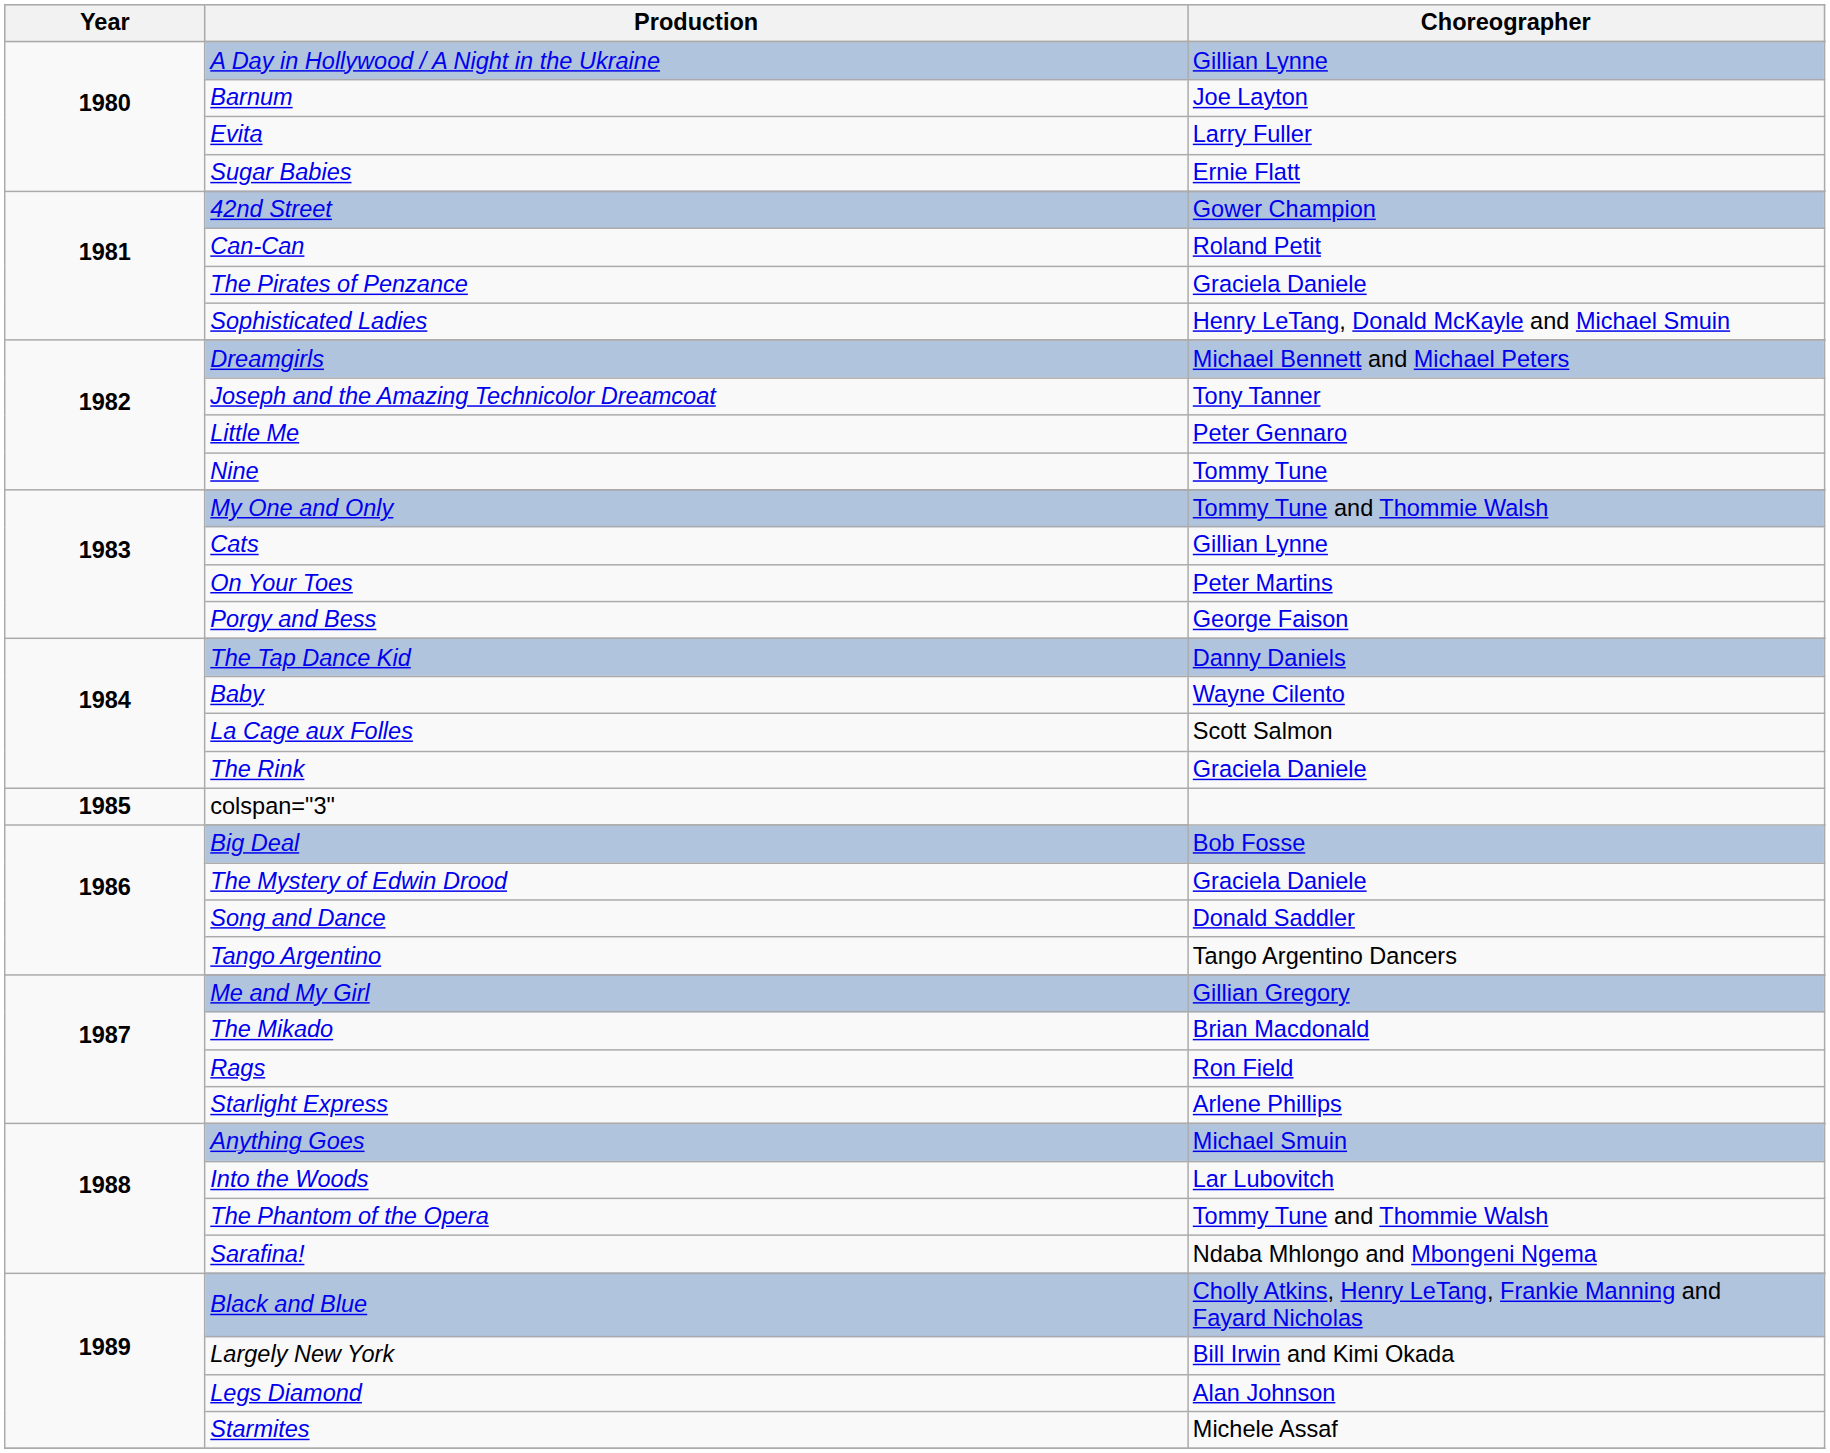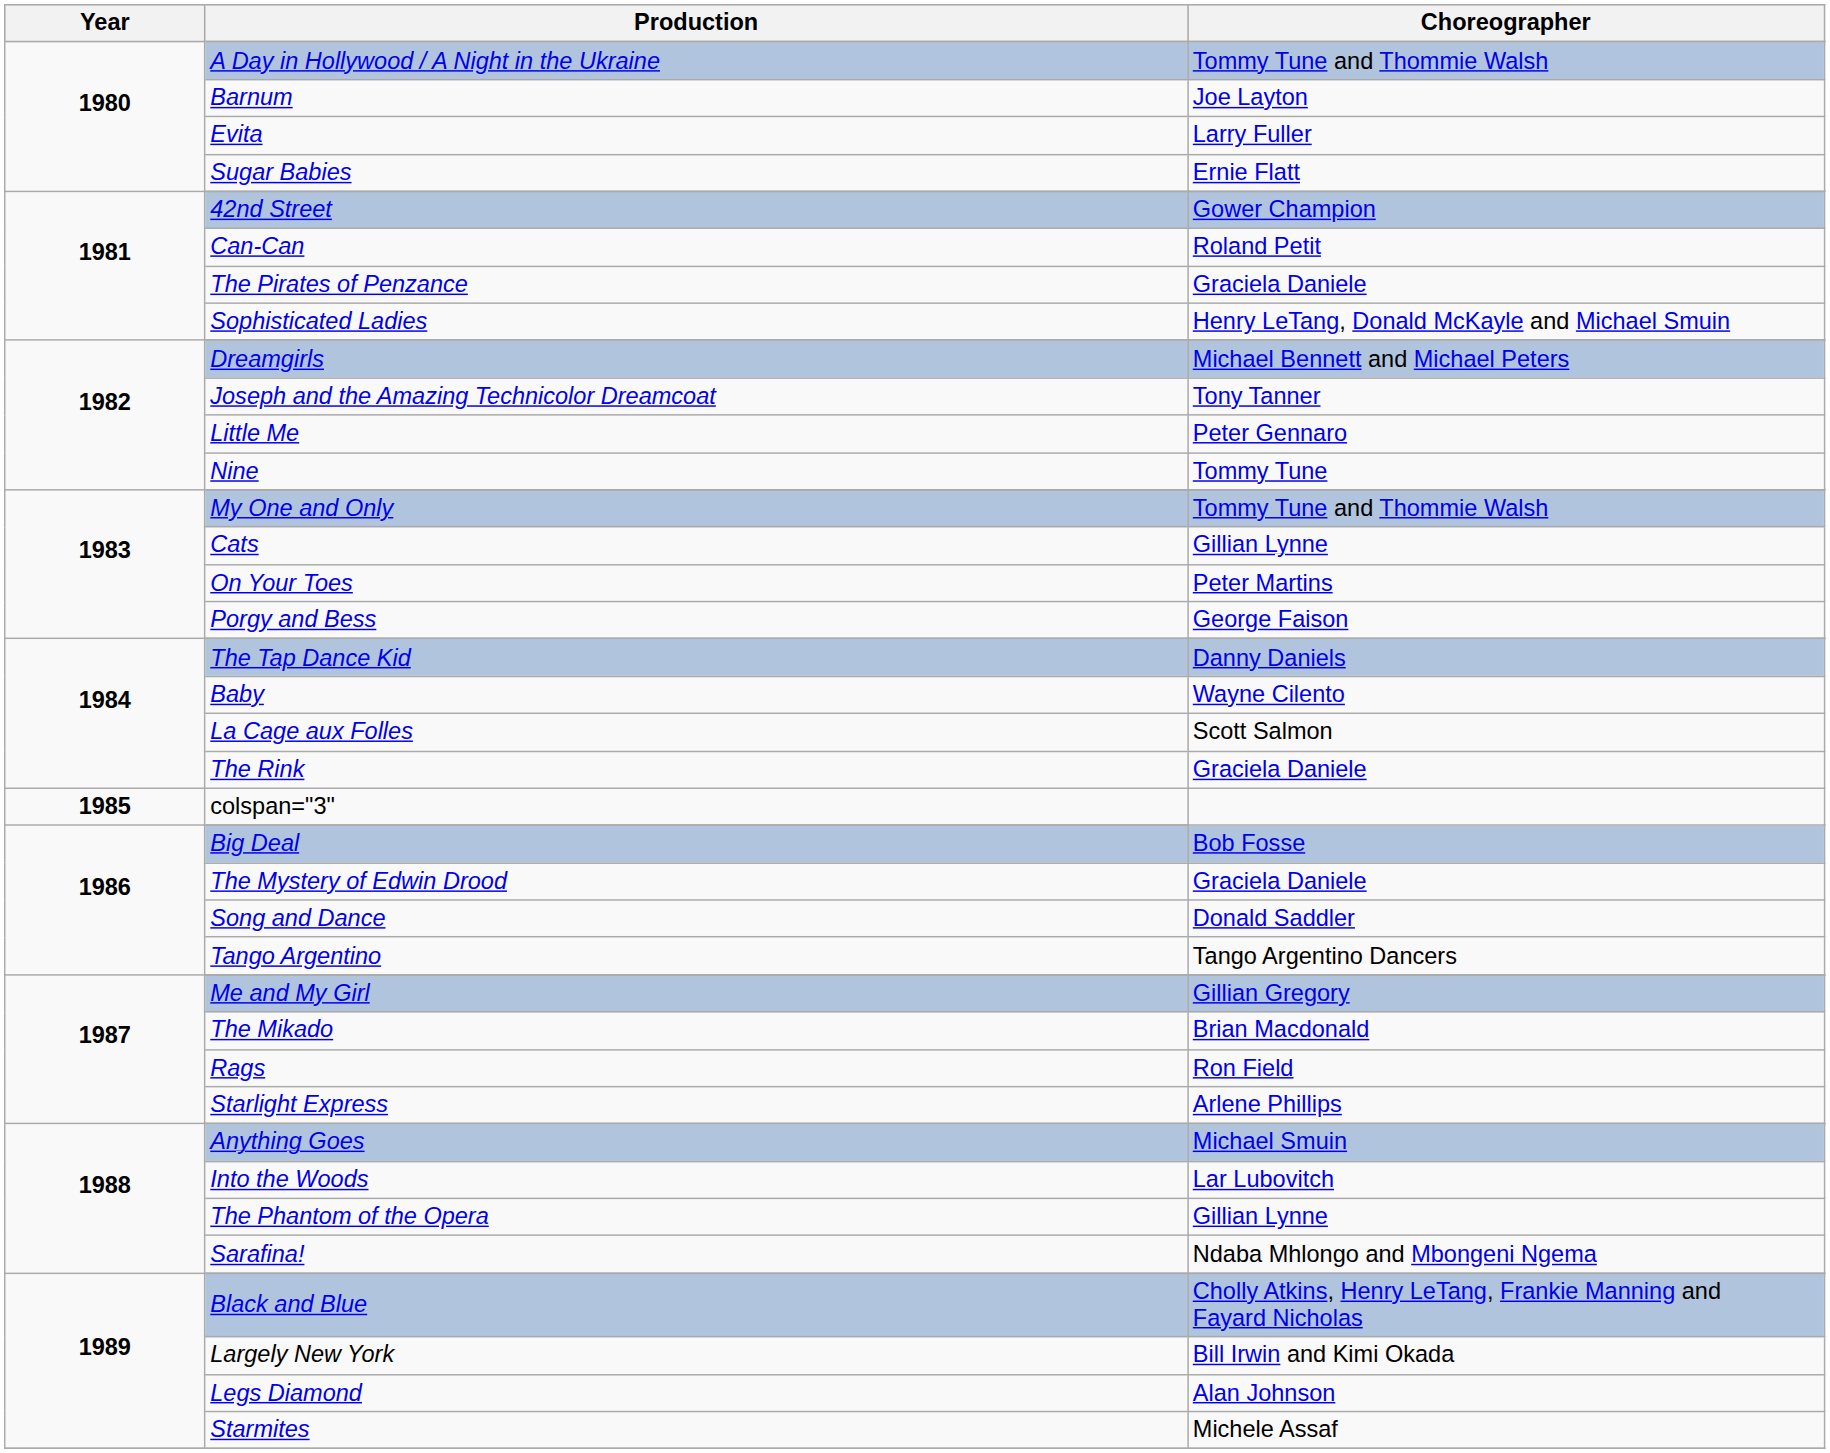(1260, 60) Gillian Lynne -> (1371, 60) Tommy Tune and Thommie Walsh
(1371, 1216) Tommy Tune and Thommie Walsh -> (1260, 1216) Gillian Lynne
